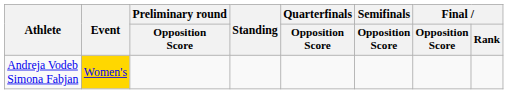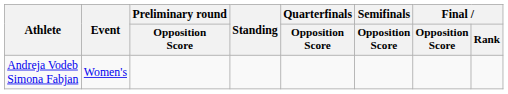(105, 72) gold background -> (105, 72) no background
